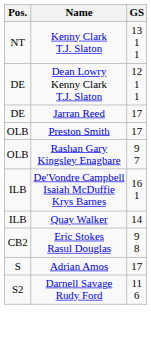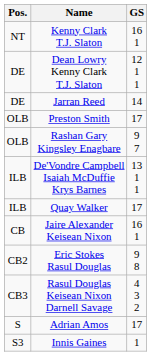(137, 42) 13 1 1 -> (137, 36) 16 1
(137, 113) 17 -> (137, 101) 14
(137, 190) 16 1 -> (137, 177) 13 1 1
(137, 219) 14 -> (137, 207) 17
+ row: (79, 230)
+ row: (79, 295)
- row: (79, 289)
+ row: (79, 342)
